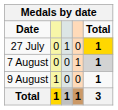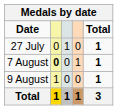(98, 46) gold background -> (98, 46) no background
(56, 63) normal -> (56, 63) bold
(98, 63) lightgrey background -> (98, 63) no background
